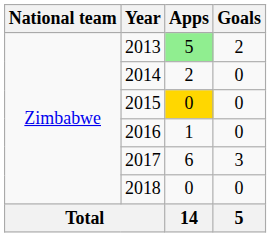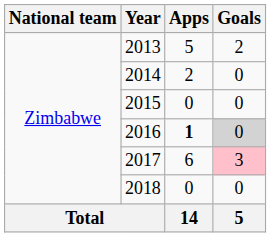(189, 47) lightgreen background -> (189, 47) no background
(189, 103) gold background -> (189, 103) no background
(189, 132) normal -> (189, 132) bold
(239, 132) no background -> (239, 132) lightgrey background
(239, 160) no background -> (239, 160) pink background
